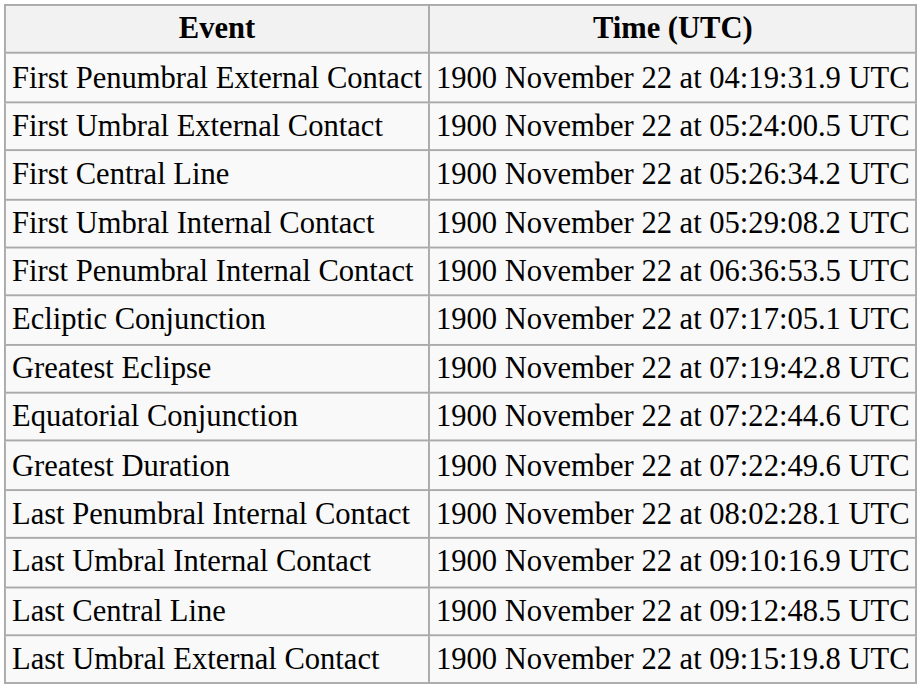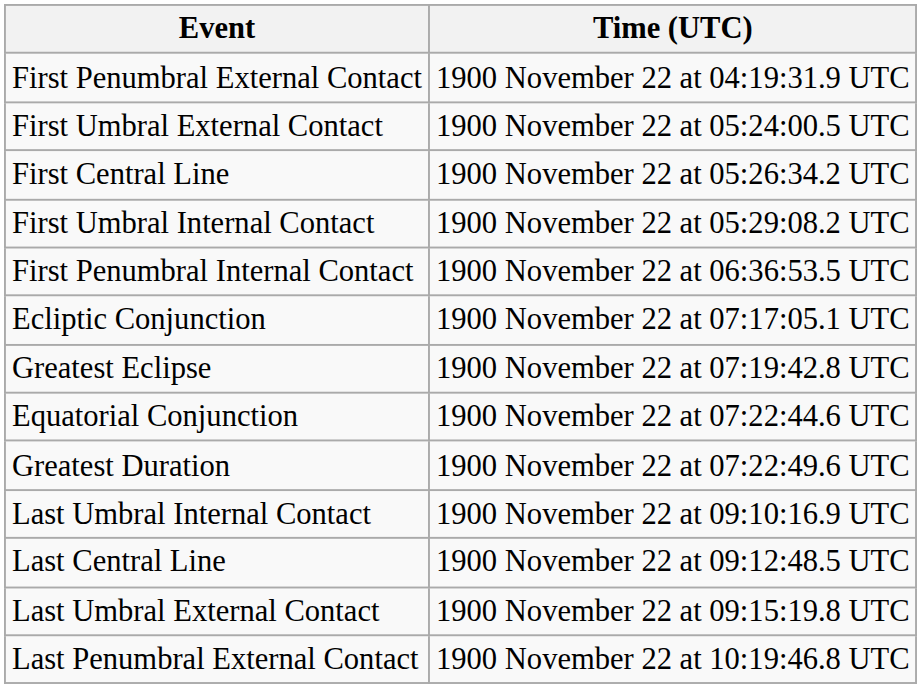- row: (211, 513)
+ row: (215, 658)
